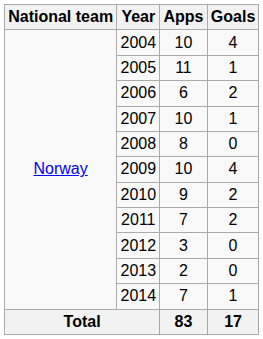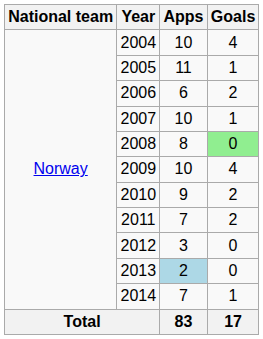(233, 144) no background -> (233, 144) lightgreen background
(183, 270) no background -> (183, 270) lightblue background
